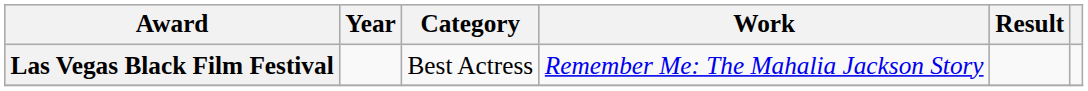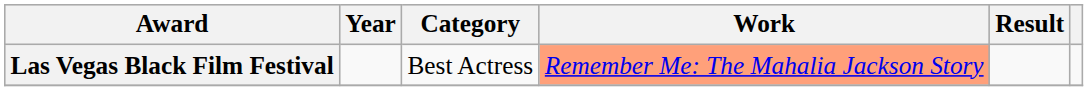(764, 64) no background -> (764, 64) lightsalmon background
